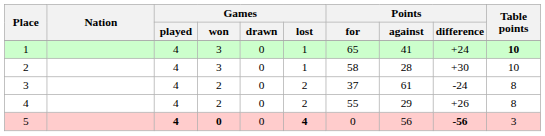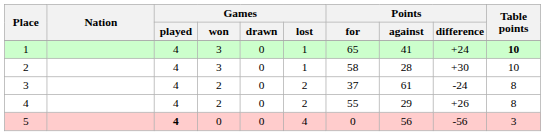(219, 121) bold -> (219, 121) normal
(305, 121) bold -> (305, 121) normal
(460, 121) bold -> (460, 121) normal
